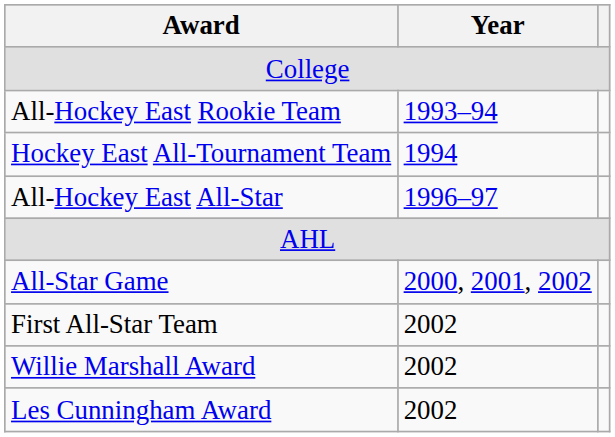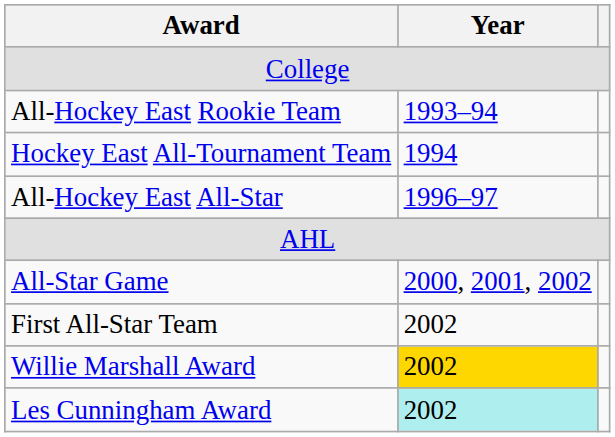(431, 366) no background -> (431, 366) gold background
(431, 409) no background -> (431, 409) paleturquoise background
